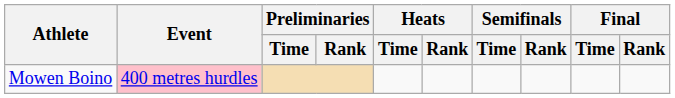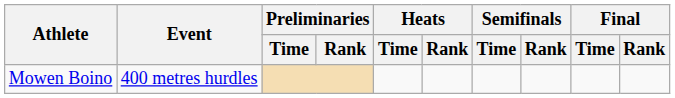(189, 79) pink background -> (189, 79) no background
